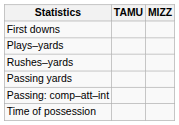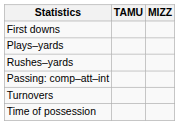- row: (39, 79)
+ row: (30, 95)
